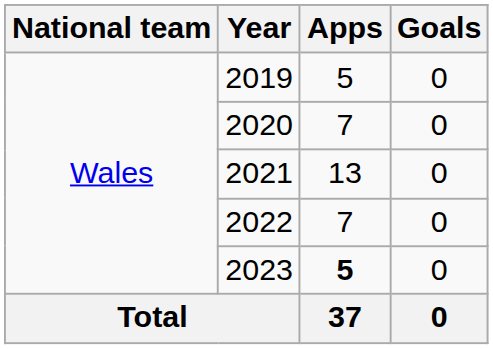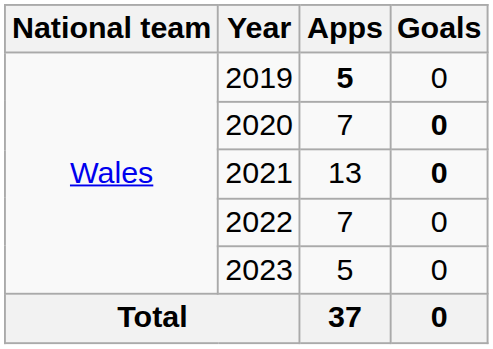(345, 76) normal -> (345, 76) bold
(439, 125) normal -> (439, 125) bold
(439, 173) normal -> (439, 173) bold
(345, 269) bold -> (345, 269) normal
